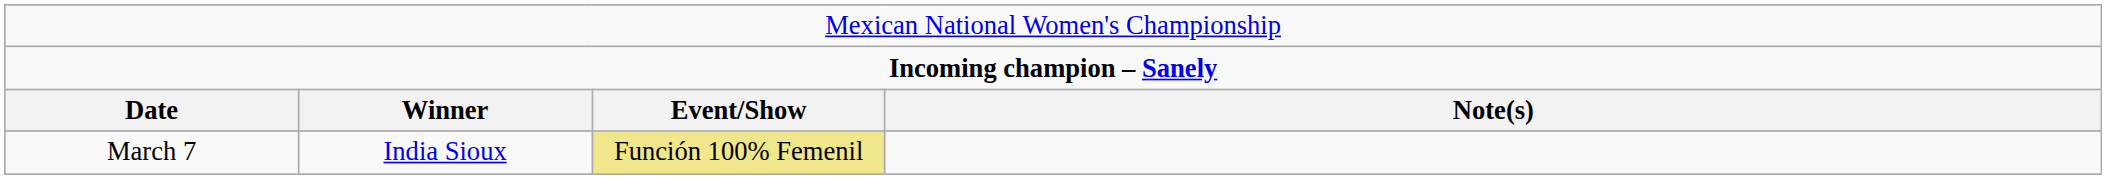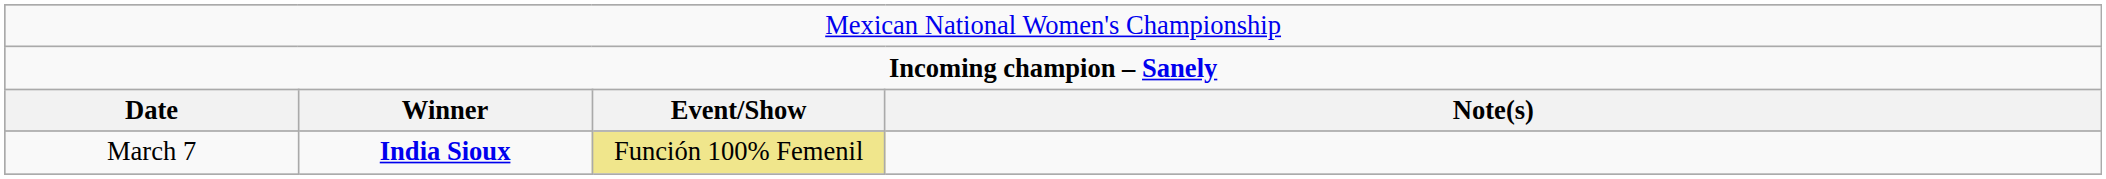(445, 151) normal -> (445, 151) bold
